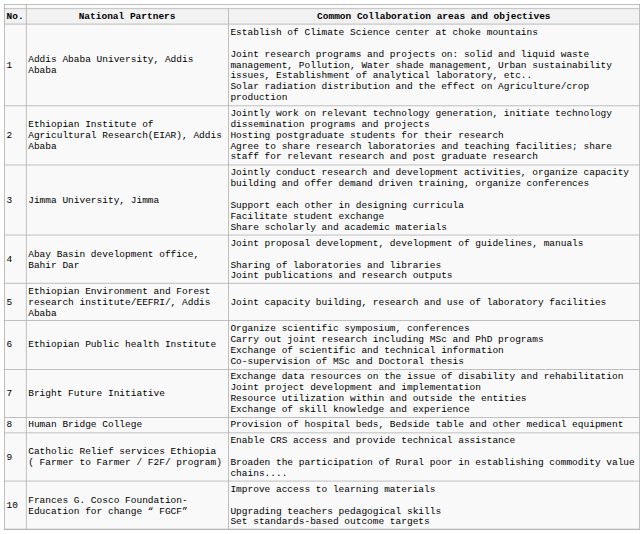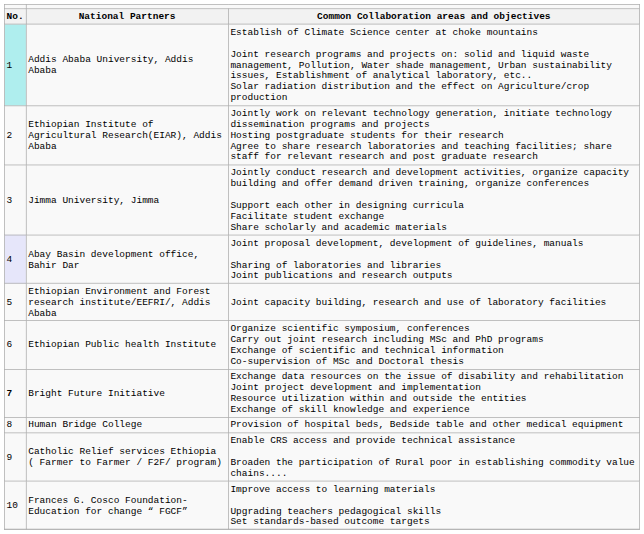(9, 65) no background -> (9, 65) paleturquoise background
(9, 259) no background -> (9, 259) lavender background
(9, 393) normal -> (9, 393) bold
